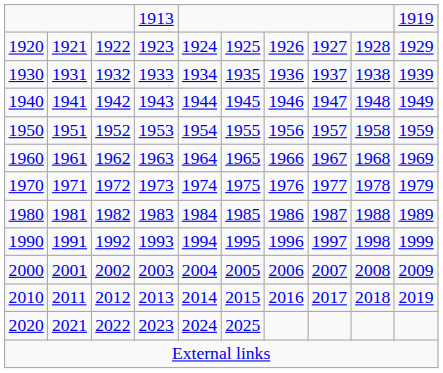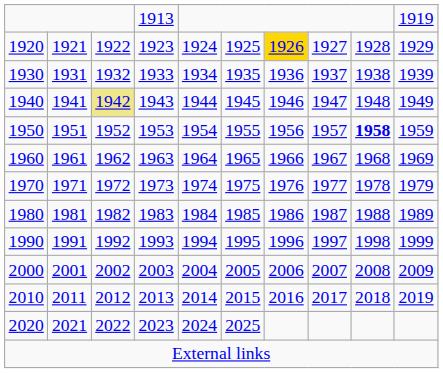(286, 46) no background -> (286, 46) gold background
(113, 102) no background -> (113, 102) khaki background
(373, 130) normal -> (373, 130) bold
